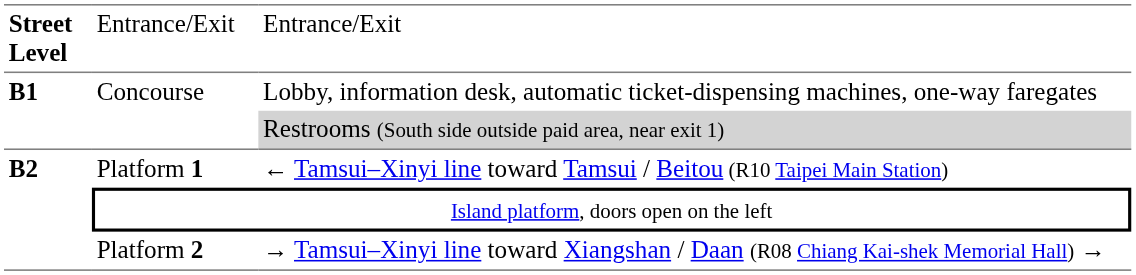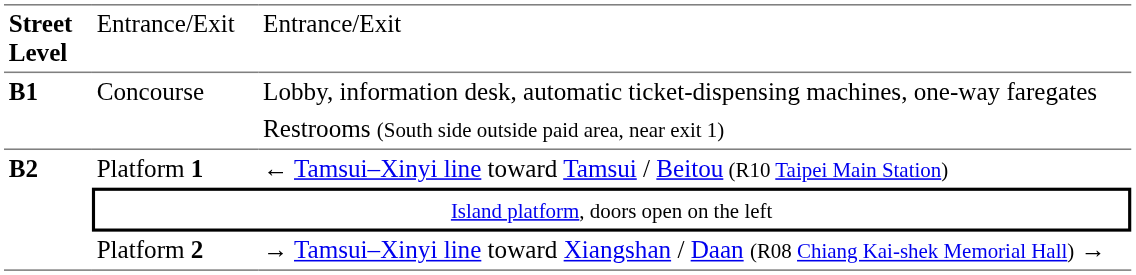(494, 129) lightgrey background -> (494, 129) no background
